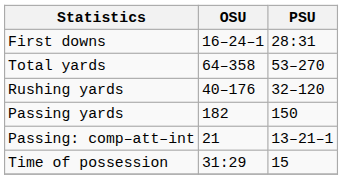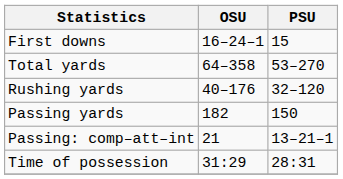(293, 42) 28:31 -> (280, 42) 15
(280, 162) 15 -> (293, 162) 28:31
